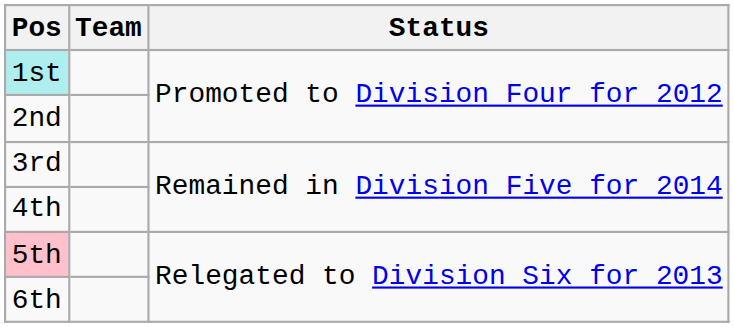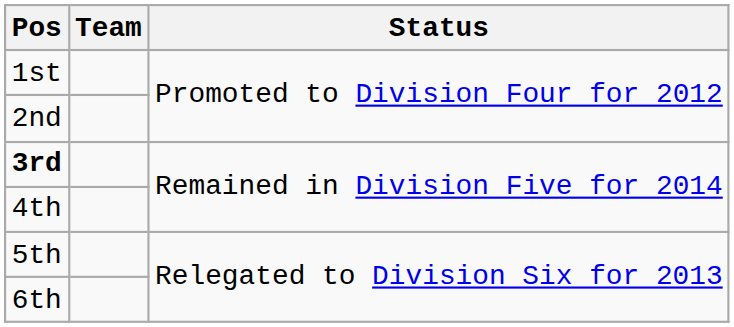(37, 73) paleturquoise background -> (37, 73) no background
(37, 164) normal -> (37, 164) bold
(37, 254) pink background -> (37, 254) no background
